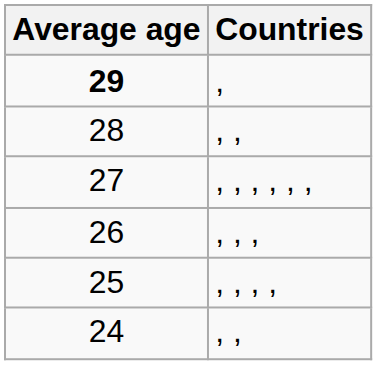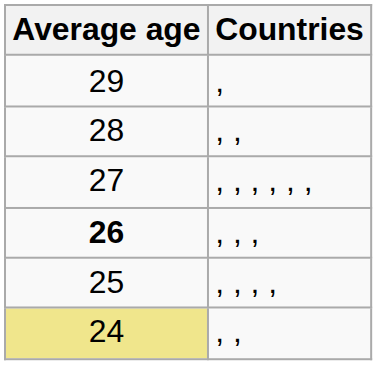(106, 80) bold -> (106, 80) normal
(106, 231) normal -> (106, 231) bold
(106, 332) no background -> (106, 332) khaki background
